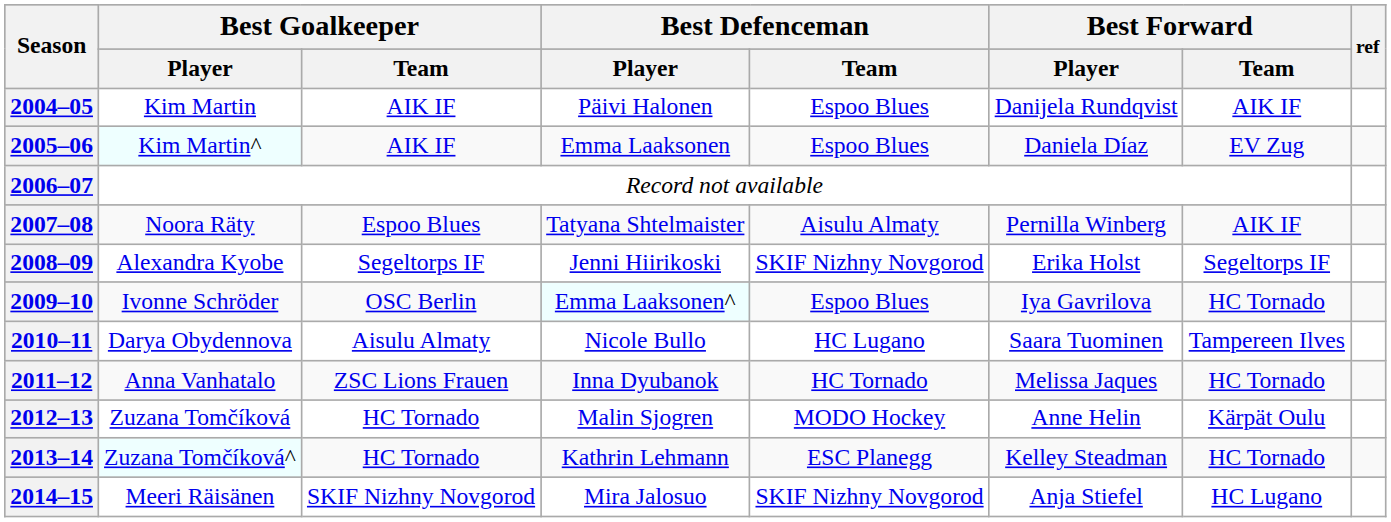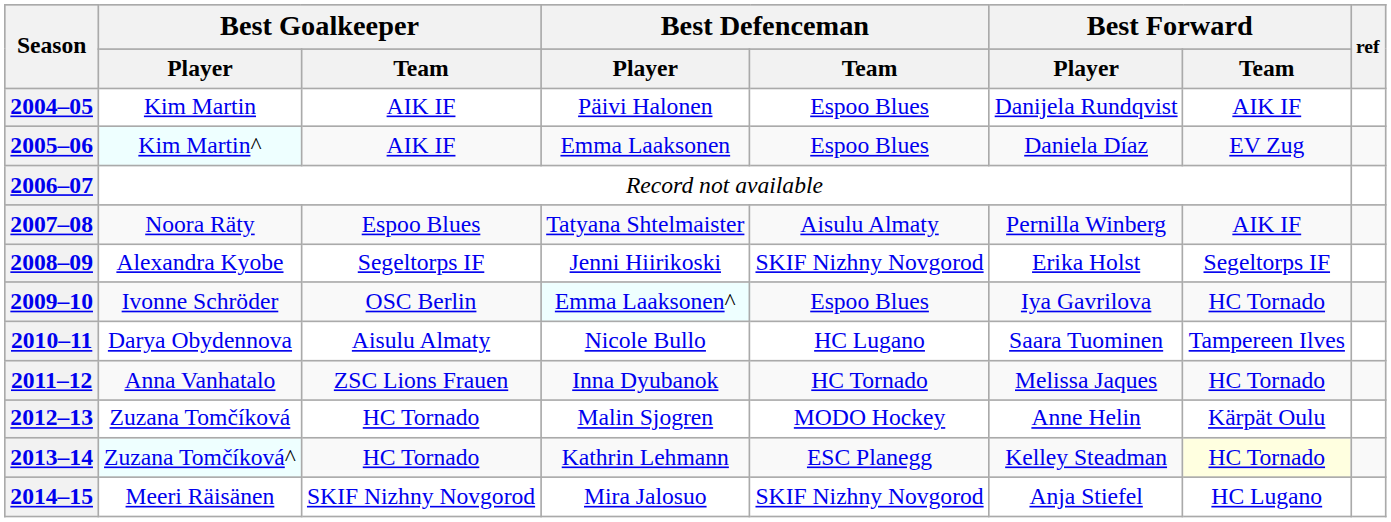(1267, 457) no background -> (1267, 457) lightyellow background
